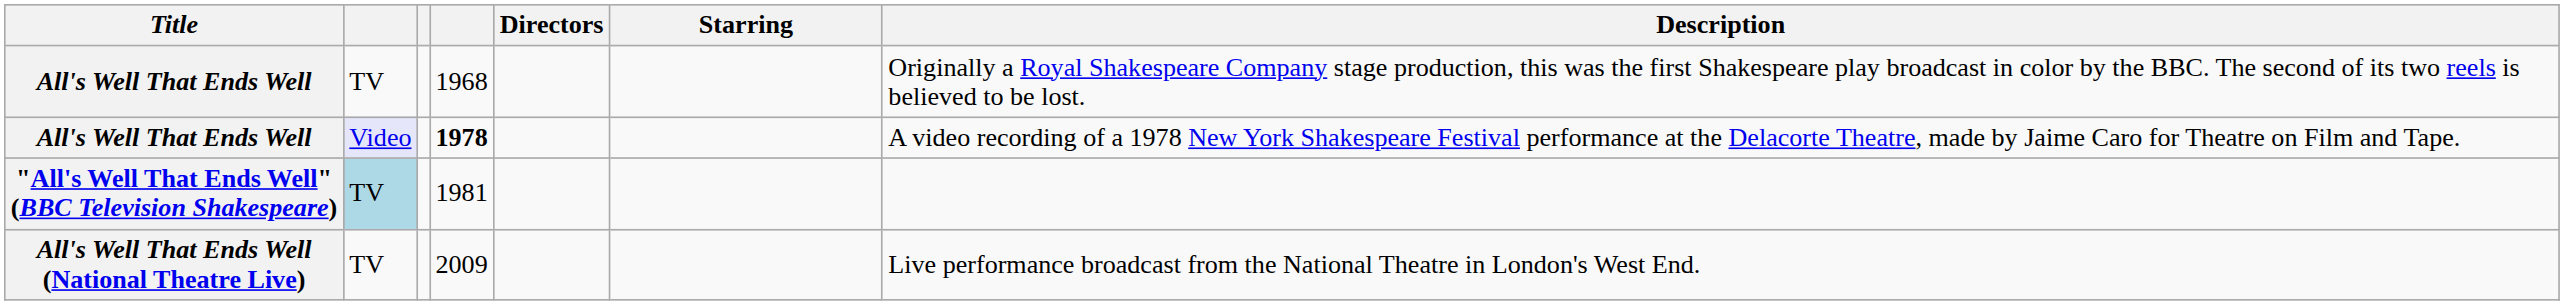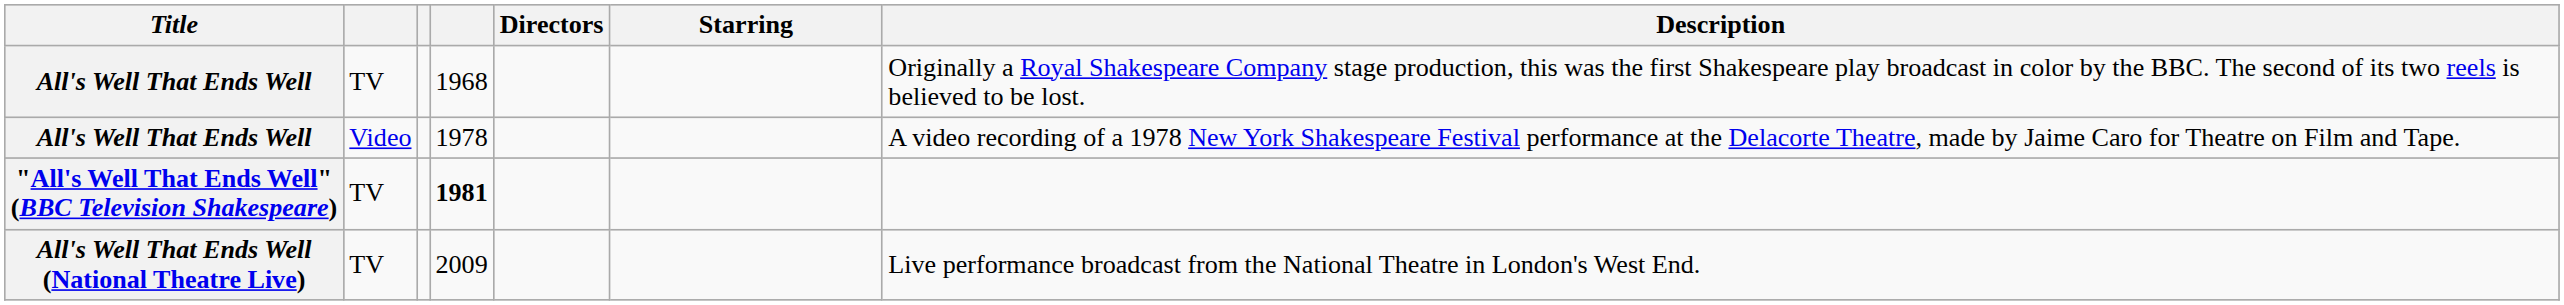(380, 137) lavender background -> (380, 137) no background
(462, 137) bold -> (462, 137) normal
(367, 193) lightblue background -> (367, 193) no background
(462, 193) normal -> (462, 193) bold
